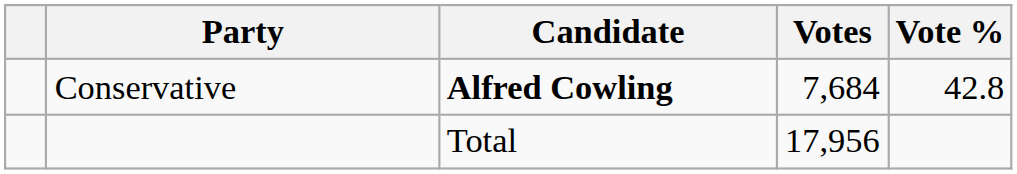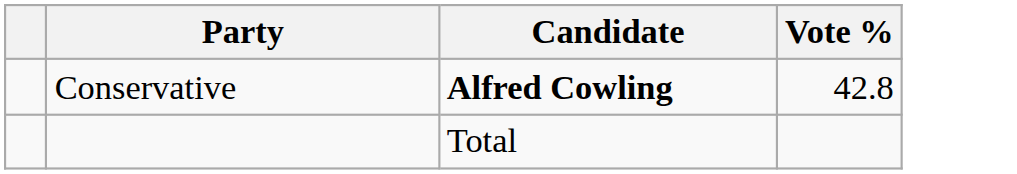- column: (832, 31)
